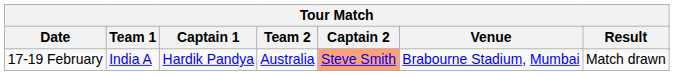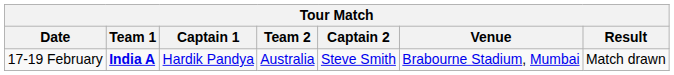(131, 59) normal -> (132, 59) bold
(358, 59) lightsalmon background -> (358, 59) no background
